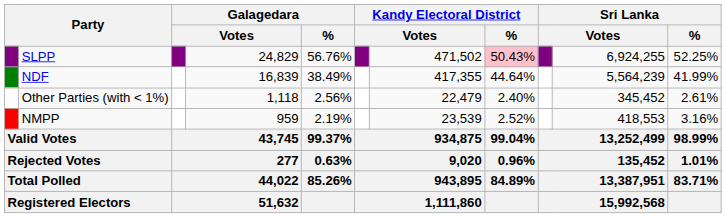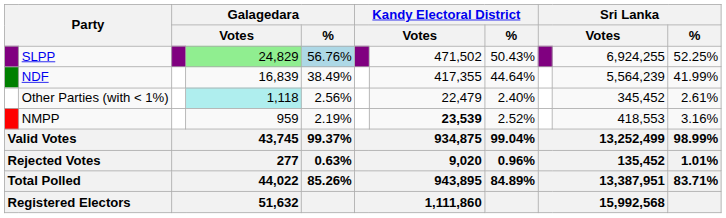(278, 56) no background -> (278, 56) lightgreen background
(330, 56) no background -> (330, 56) lightblue background
(513, 56) pink background -> (513, 56) no background
(283, 98) no background -> (283, 98) paleturquoise background
(462, 118) normal -> (462, 118) bold
